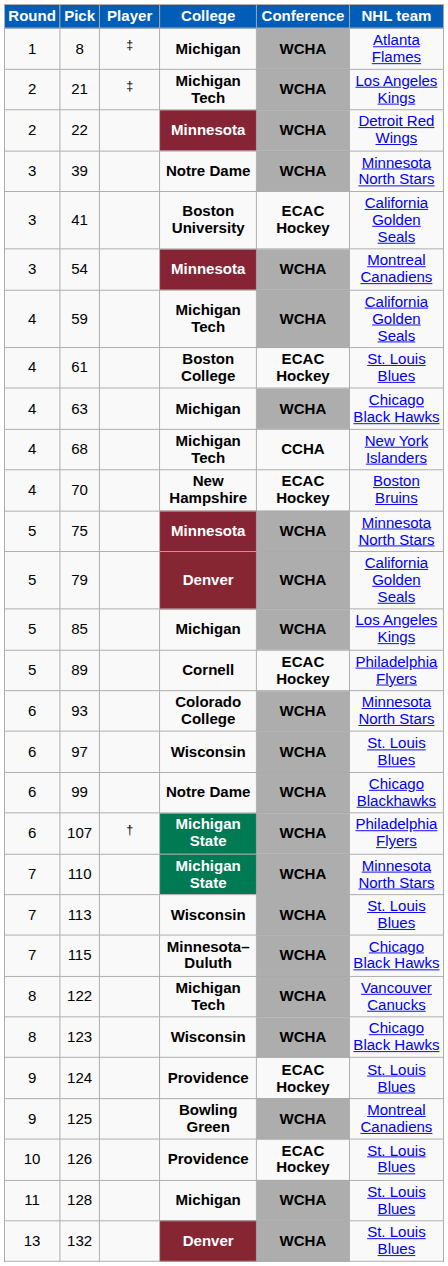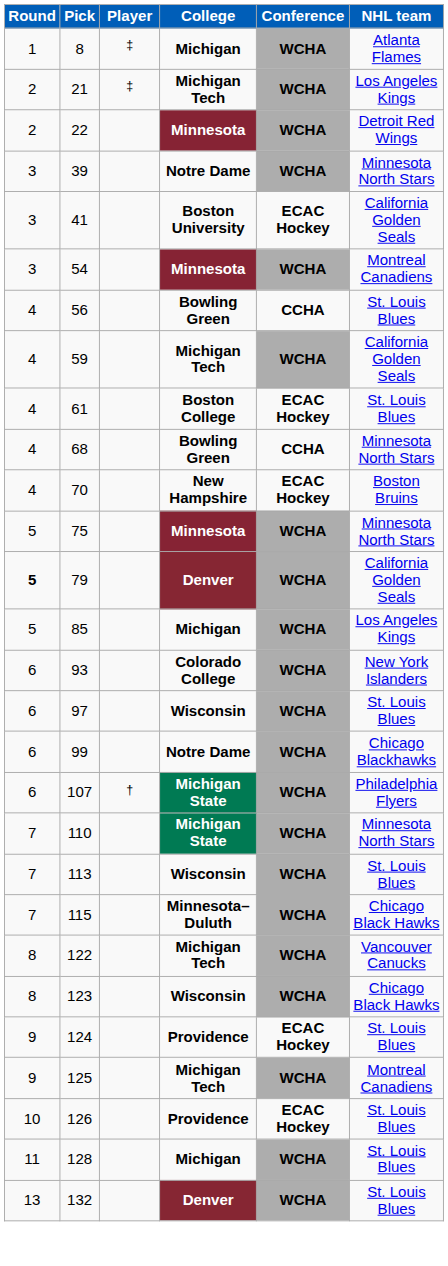+ row: (80, 310)
- row: (80, 408)
(208, 449) Michigan Tech -> (208, 449) Bowling Green
(396, 449) New York Islanders -> (396, 449) Minnesota North Stars
(32, 580) normal -> (32, 580) bold
- row: (80, 670)
(396, 711) Minnesota North Stars -> (396, 670) New York Islanders
(208, 1118) Bowling Green -> (208, 1078) Michigan Tech
